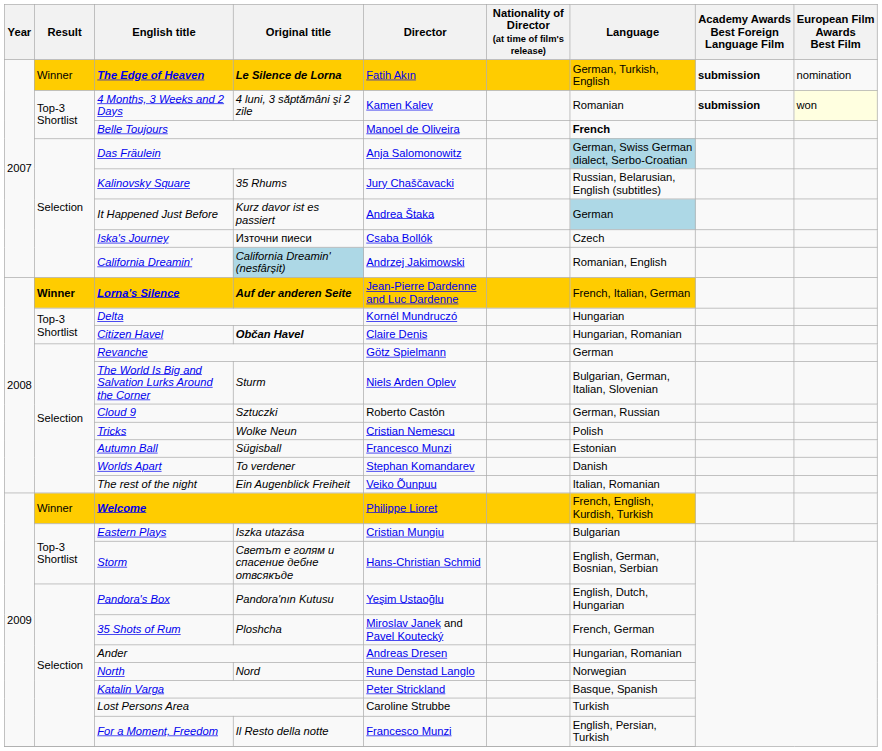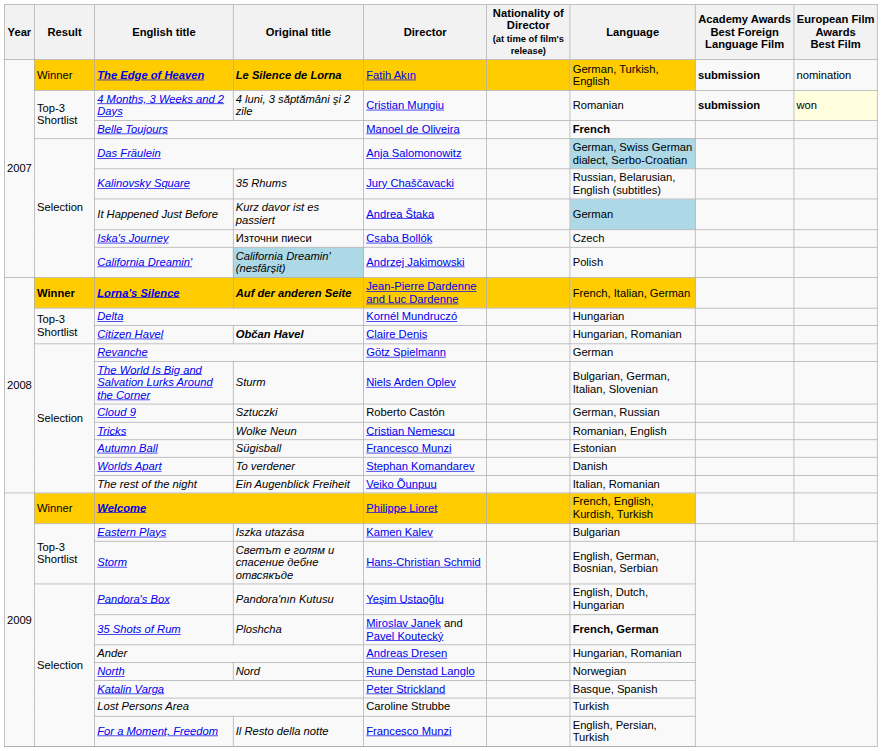(400, 105) Kamen Kalev -> (405, 105) Cristian Mungiu
(620, 262) Romanian, English -> (588, 262) Polish
(588, 431) Polish -> (620, 431) Romanian, English
(405, 532) Cristian Mungiu -> (400, 532) Kamen Kalev
(613, 629) normal -> (616, 629) bold
